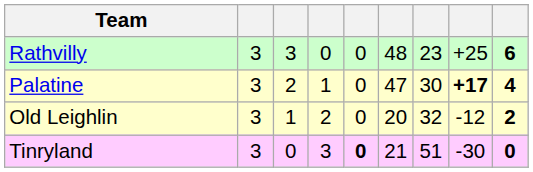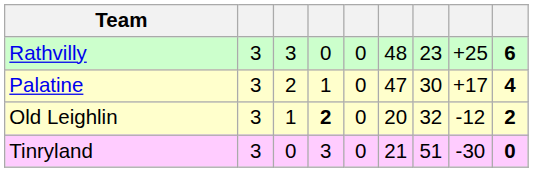(470, 85) bold -> (470, 85) normal
(326, 118) normal -> (326, 118) bold
(361, 150) bold -> (361, 150) normal
